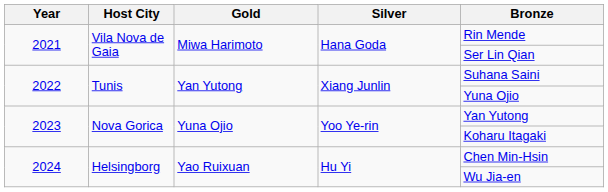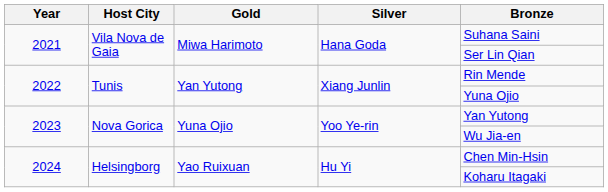(494, 34) Rin Mende -> (502, 34) Suhana Saini
(502, 75) Suhana Saini -> (494, 75) Rin Mende
(505, 136) Koharu Itagaki -> (492, 136) Wu Jia-en
(492, 177) Wu Jia-en -> (505, 177) Koharu Itagaki
